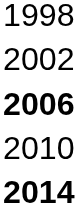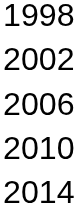(39, 104) bold -> (39, 104) normal
(39, 192) bold -> (39, 192) normal
